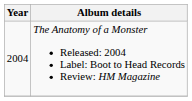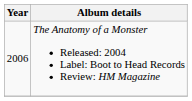(18, 58) 2004 -> (18, 58) 2006
